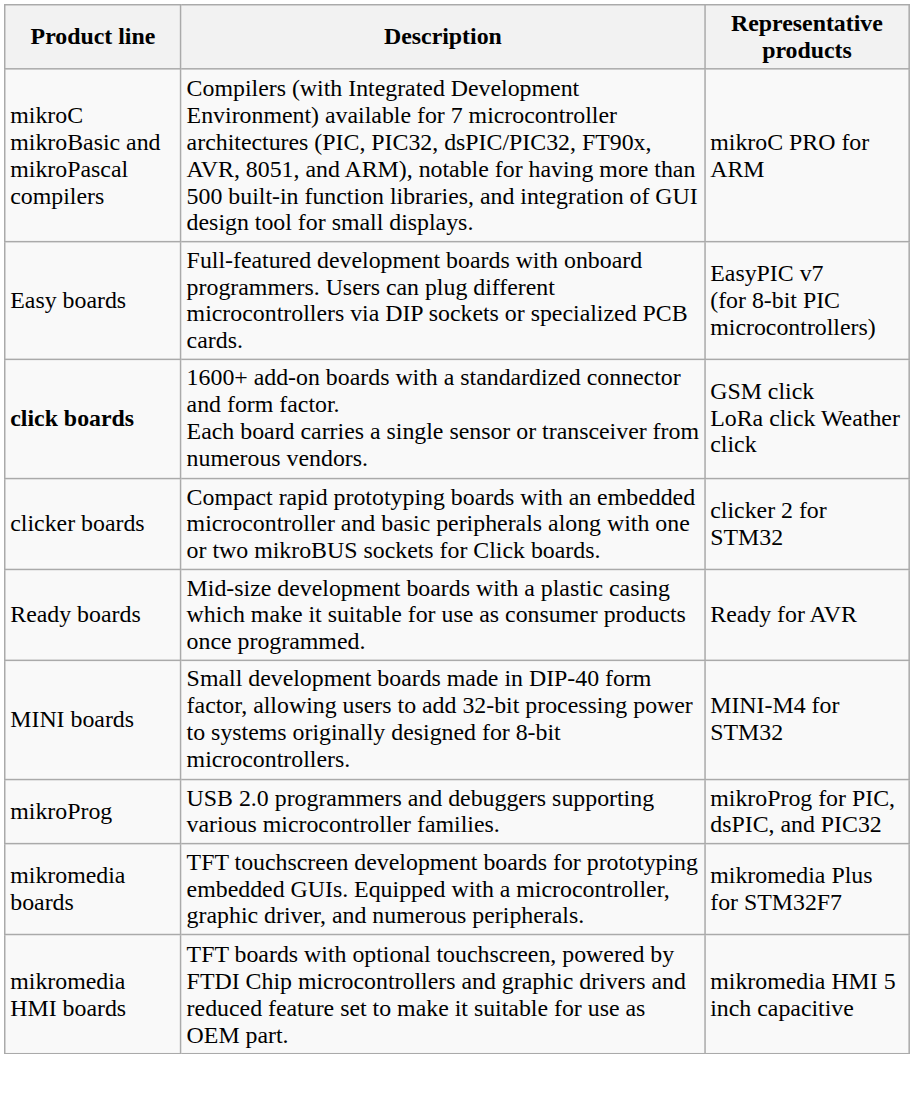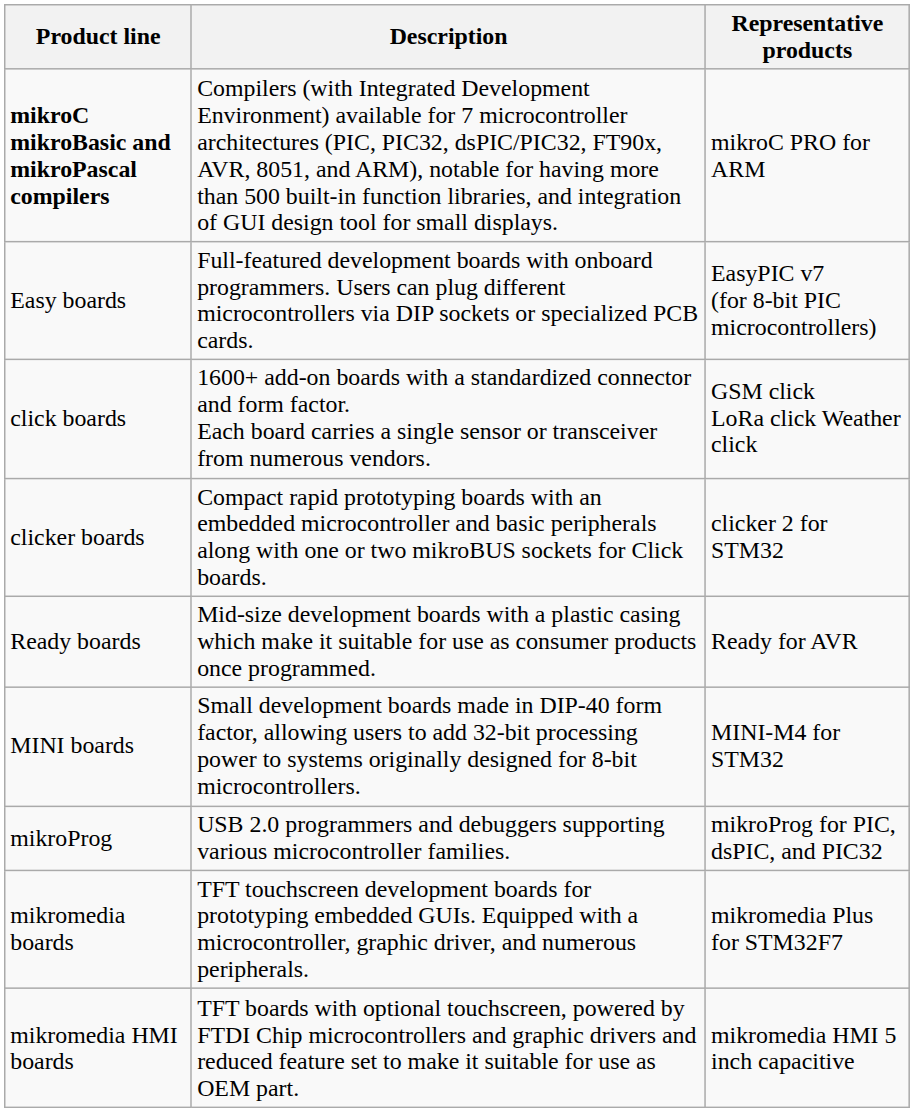(85, 155) normal -> (91, 155) bold
(72, 418) bold -> (68, 418) normal
